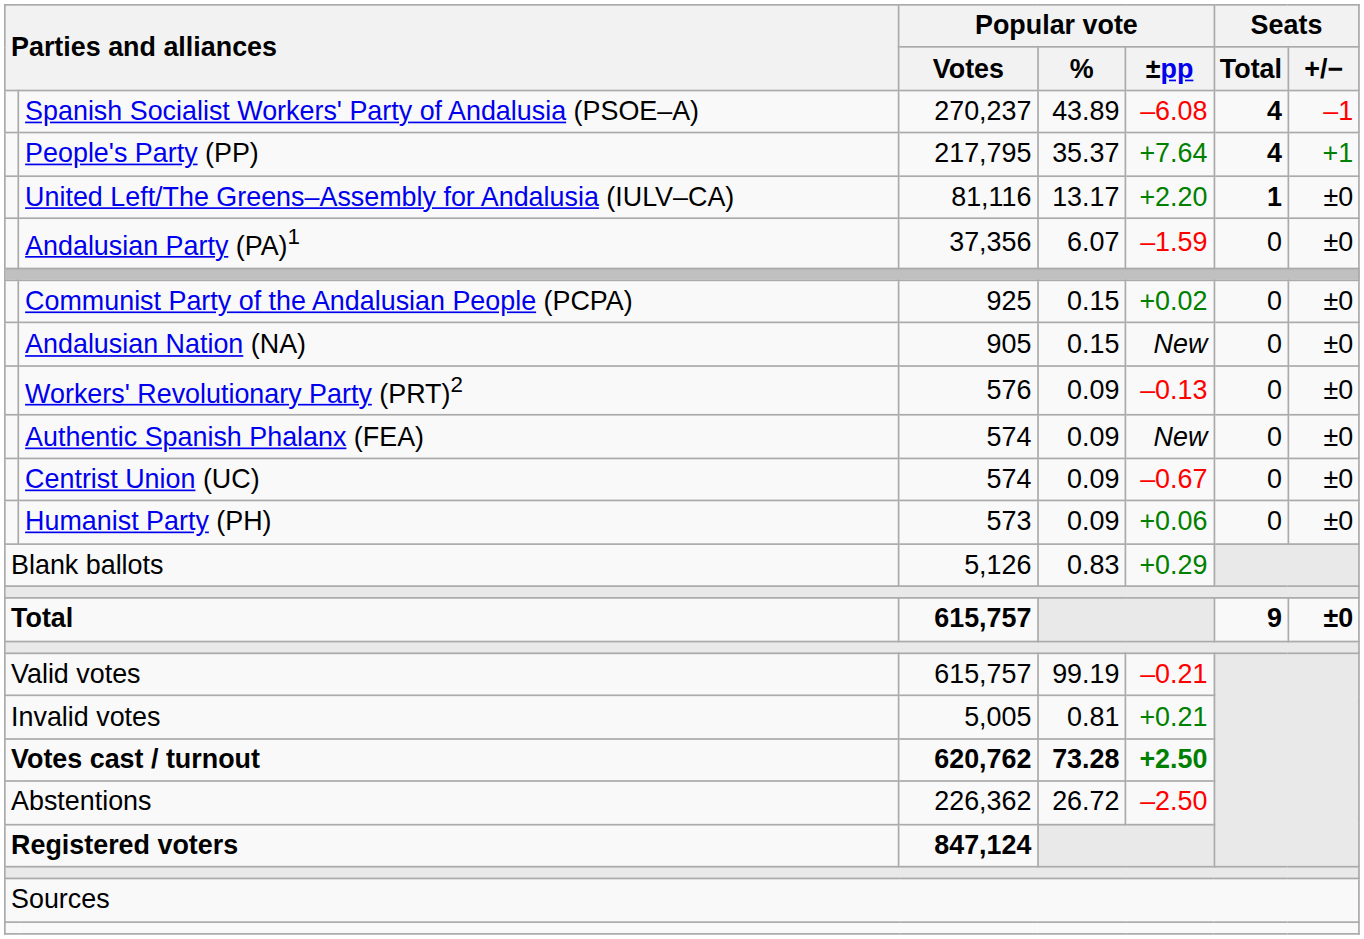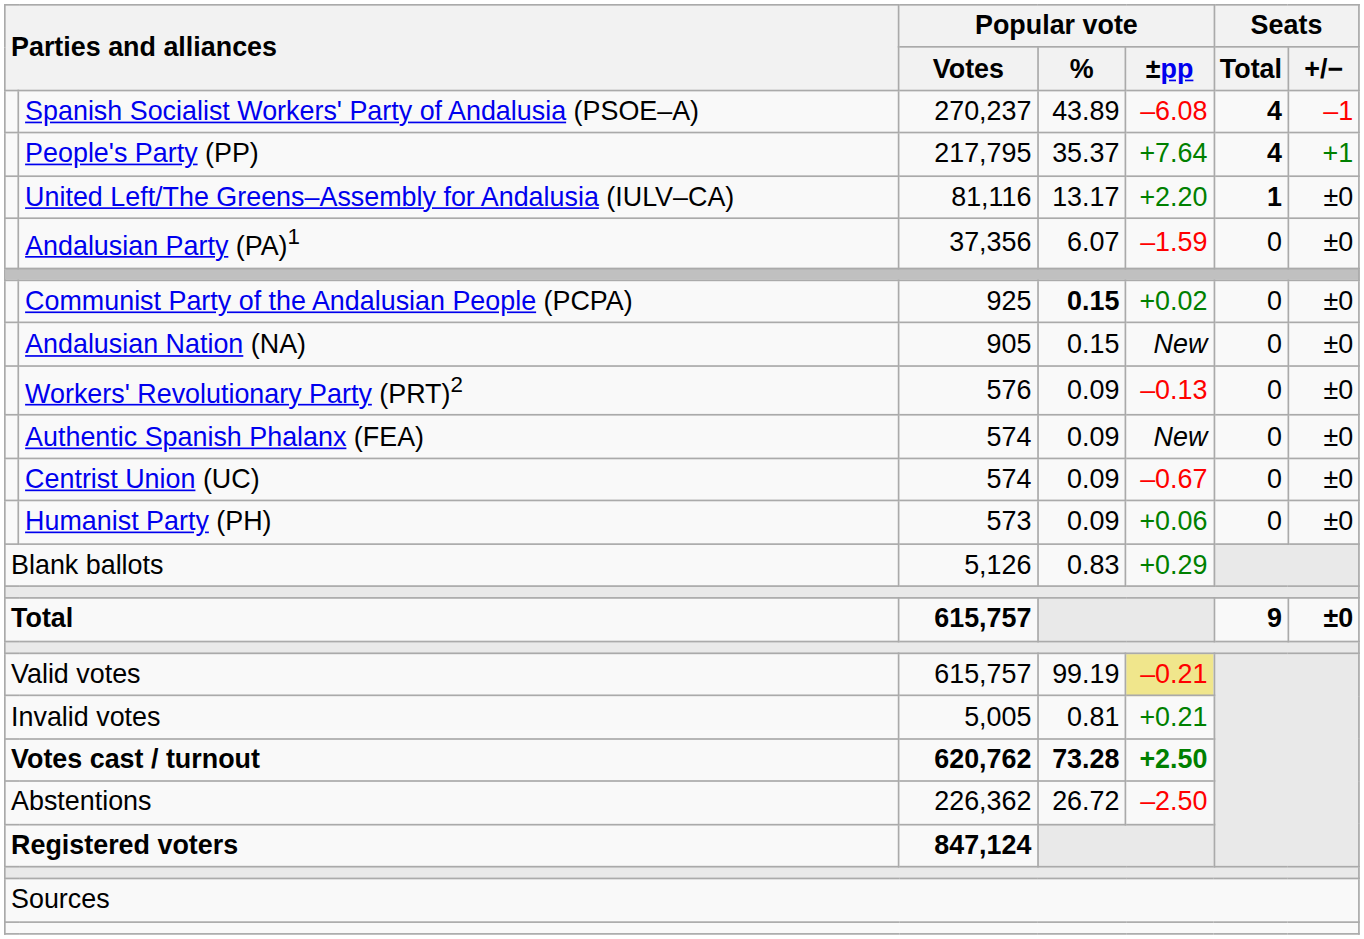(1093, 301) normal -> (1093, 301) bold
(1174, 674) no background -> (1174, 674) khaki background
